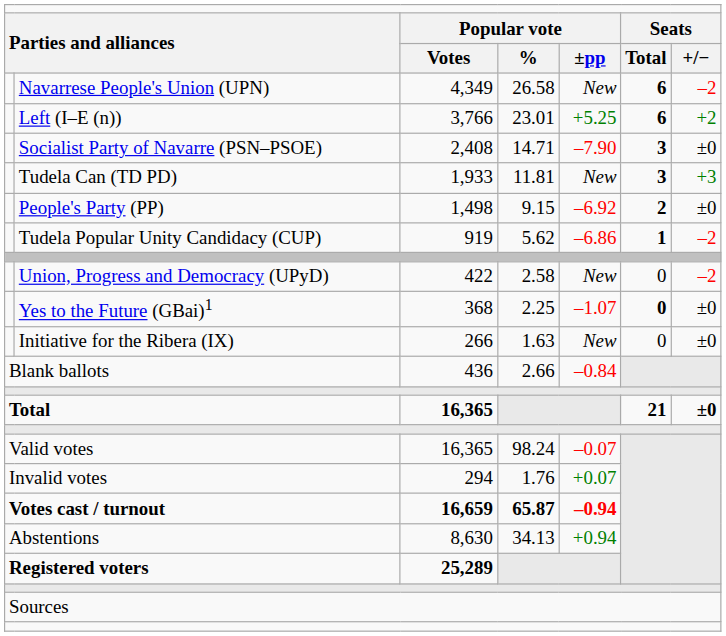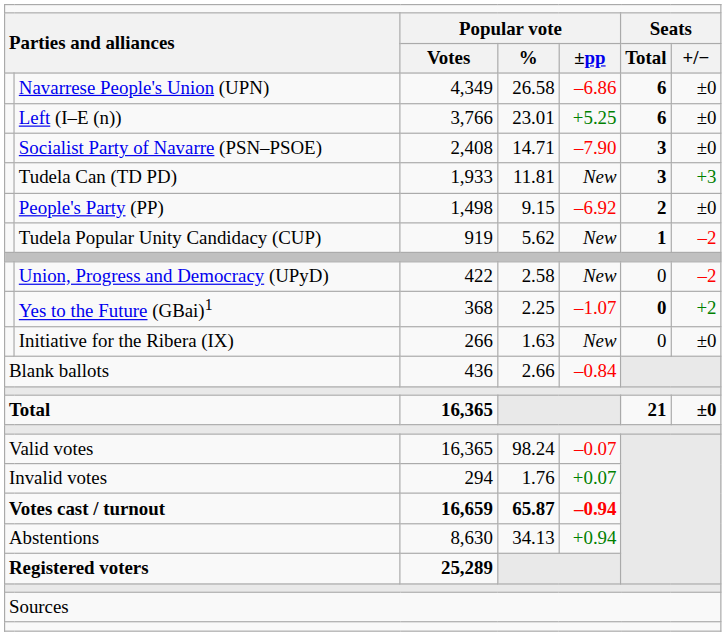(600, 88) New -> (595, 88) –6.86
(707, 88) –2 -> (707, 88) ±0
(706, 118) +2 -> (707, 118) ±0
(595, 237) –6.86 -> (600, 237) New
(707, 308) ±0 -> (706, 308) +2
